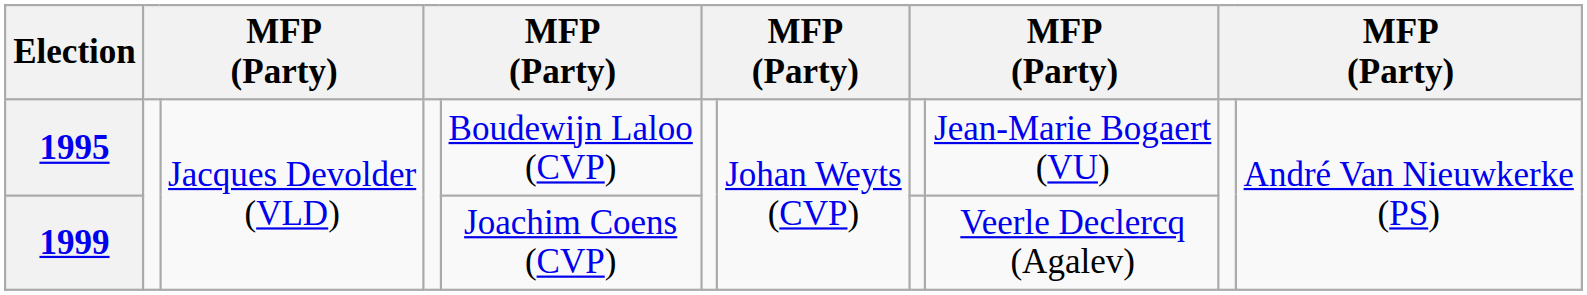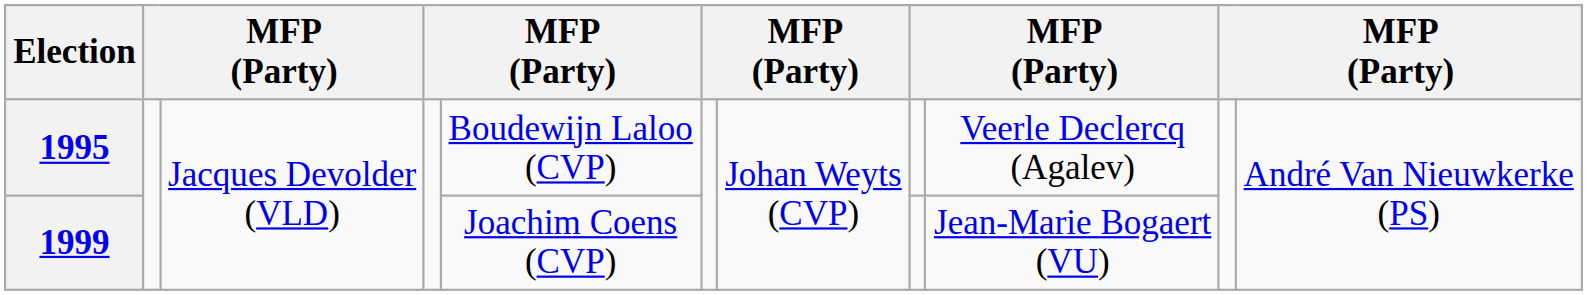(1073, 146) Jean-Marie Bogaert (VU) -> (1073, 146) Veerle Declercq (Agalev)
(1073, 241) Veerle Declercq (Agalev) -> (1073, 241) Jean-Marie Bogaert (VU)
